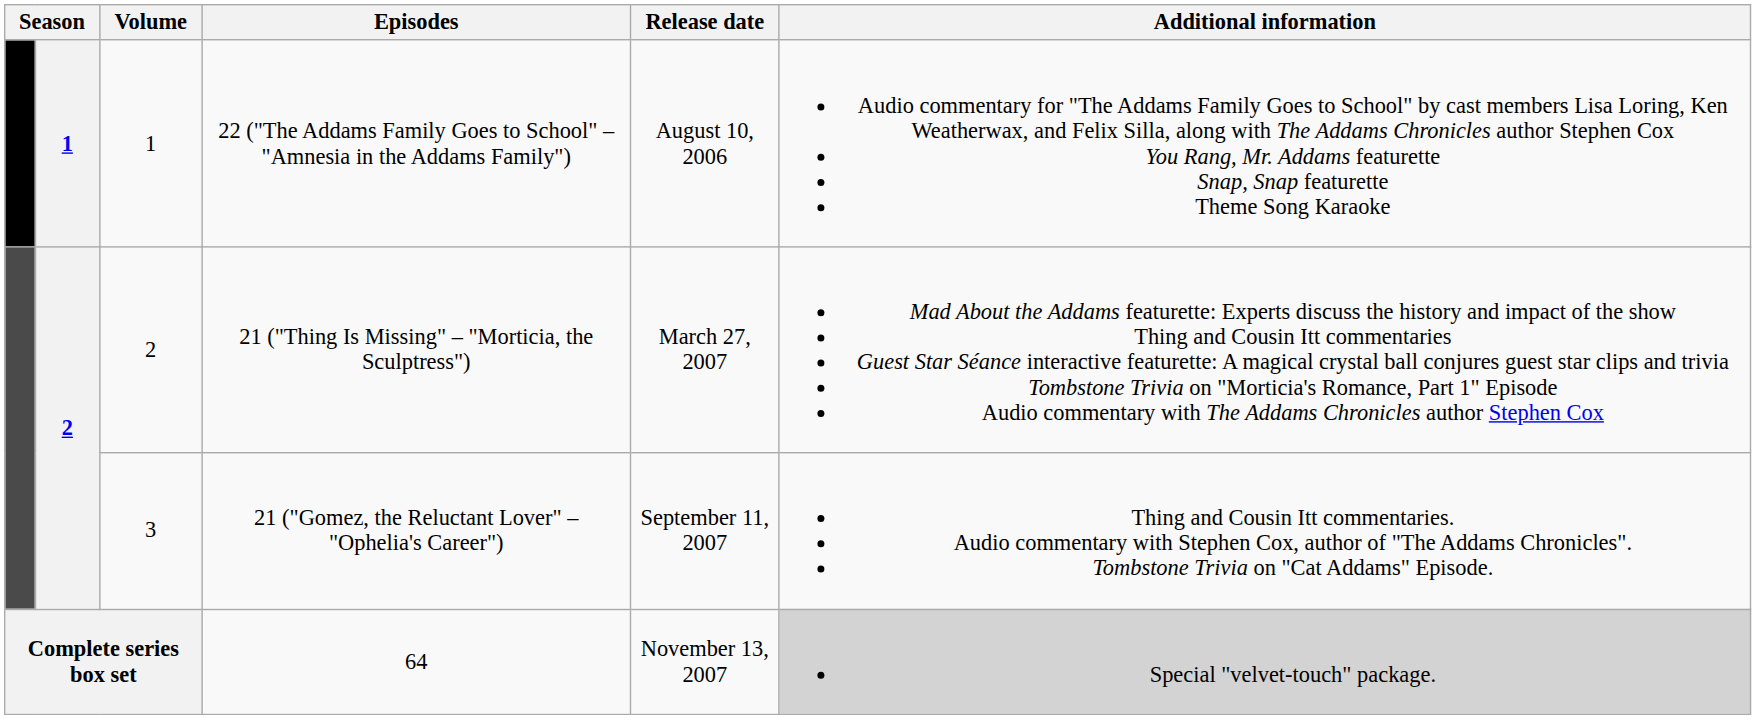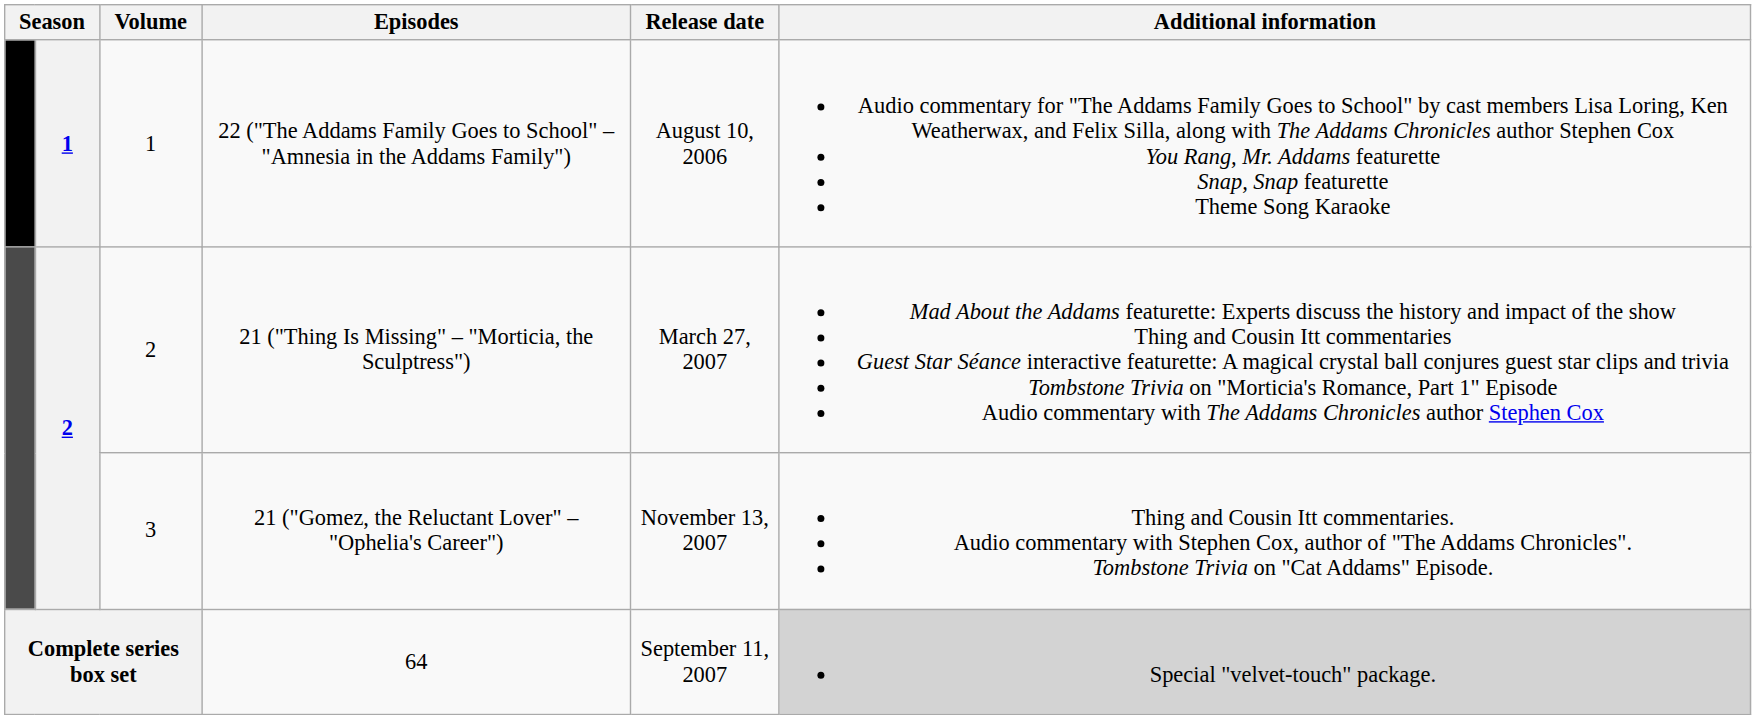(705, 530) September 11, 2007 -> (705, 530) November 13, 2007
(705, 661) November 13, 2007 -> (705, 661) September 11, 2007
